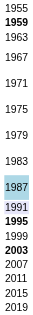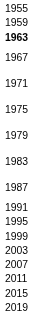(17, 23) bold -> (17, 23) normal
(17, 37) normal -> (17, 37) bold
(17, 187) lightblue background -> (17, 187) no background
(17, 207) lavender background -> (17, 207) no background
(17, 222) bold -> (17, 222) normal
(17, 250) bold -> (17, 250) normal
